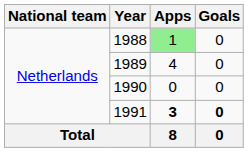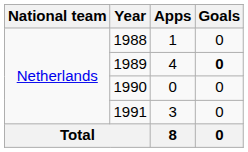(173, 40) lightgreen background -> (173, 40) no background
(219, 64) normal -> (219, 64) bold
(173, 111) bold -> (173, 111) normal
(219, 111) bold -> (219, 111) normal
